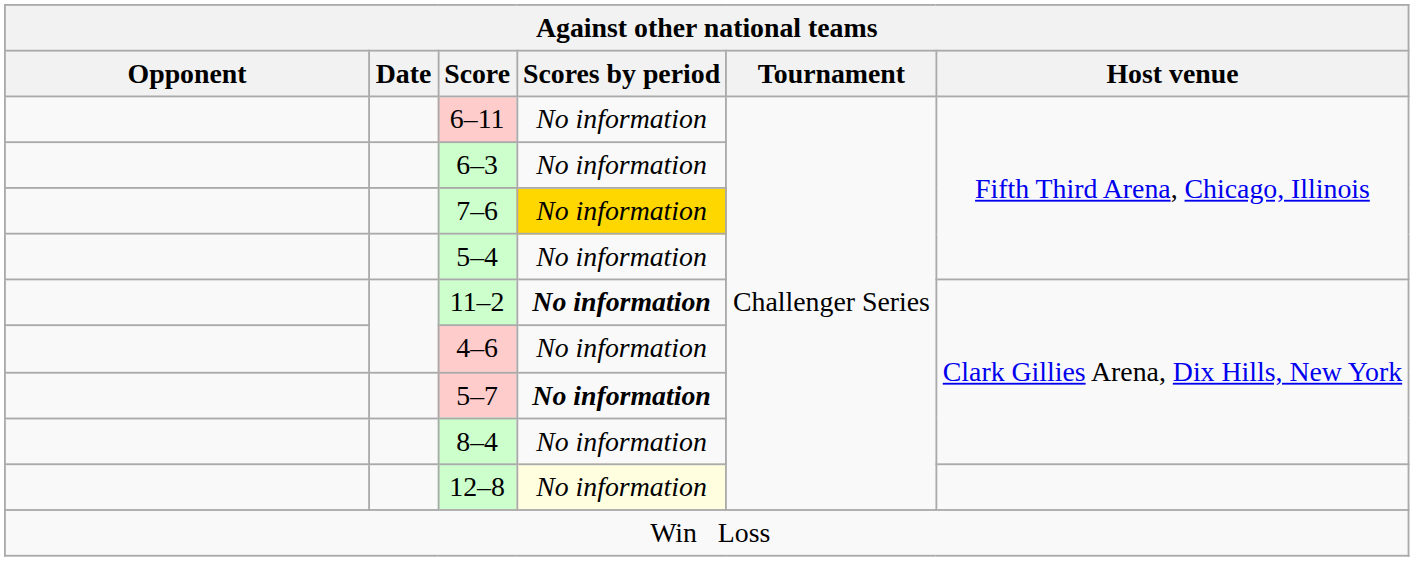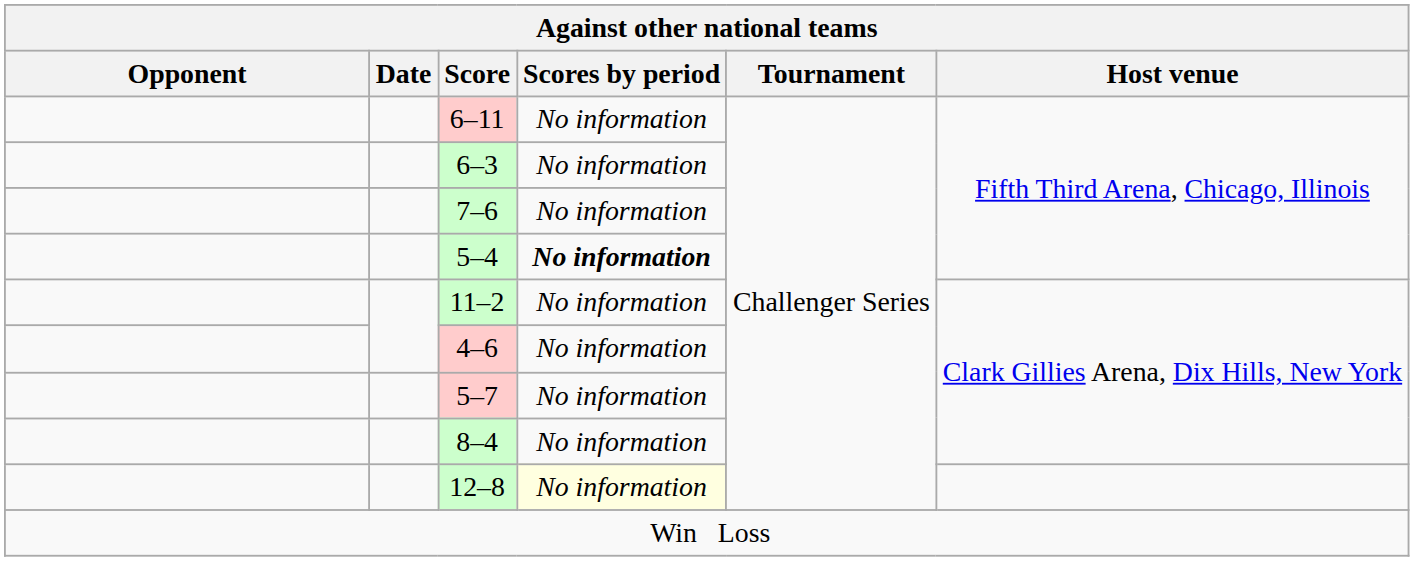(622, 211) gold background -> (622, 211) no background
(622, 256) normal -> (622, 256) bold
(622, 302) bold -> (622, 302) normal
(622, 394) bold -> (622, 394) normal
